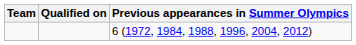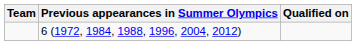columns swapped: (74, 13) <-> (230, 13)
